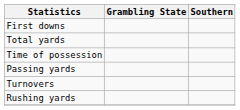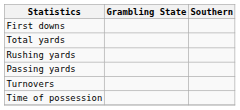rows swapped: (41, 98) <-> (54, 55)
